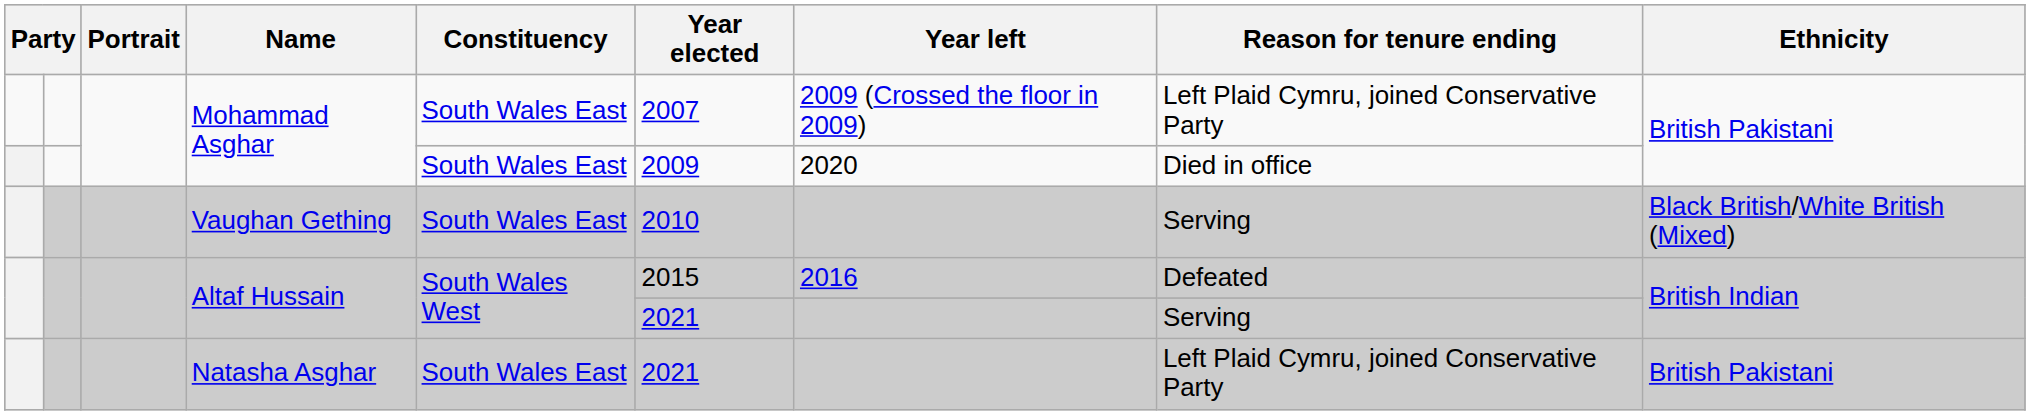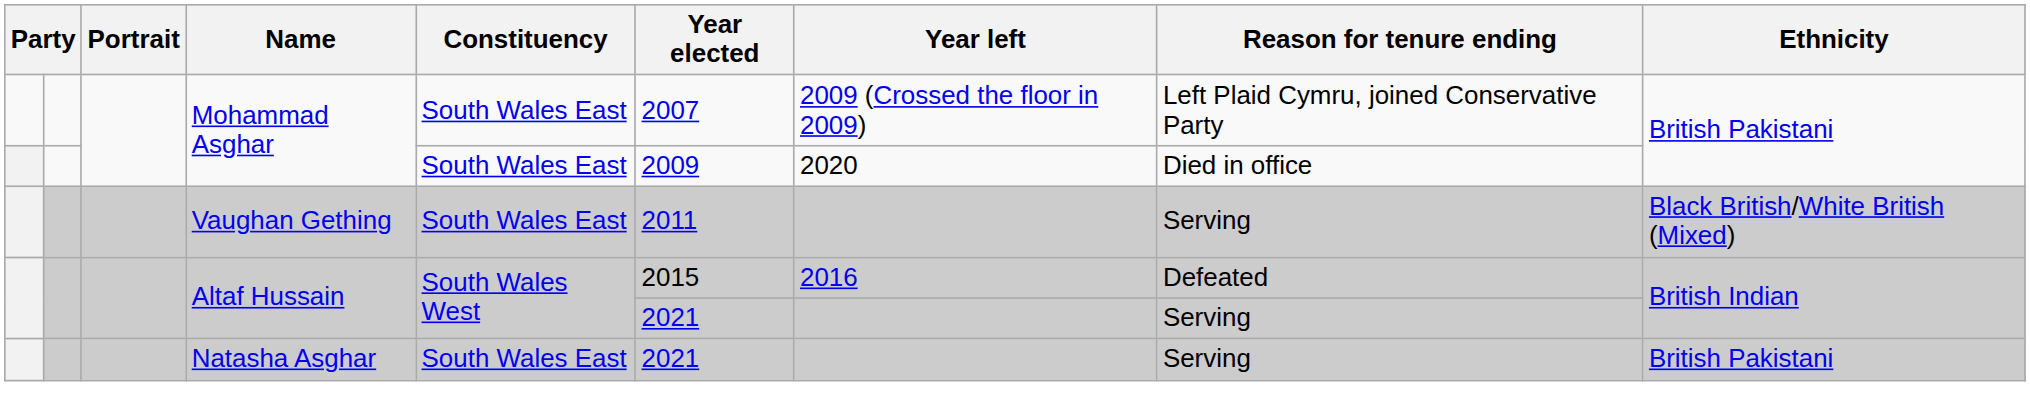(670, 221) 2010 -> (669, 221) 2011
(1380, 373) Left Plaid Cymru, joined Conservative Party -> (1207, 359) Serving
